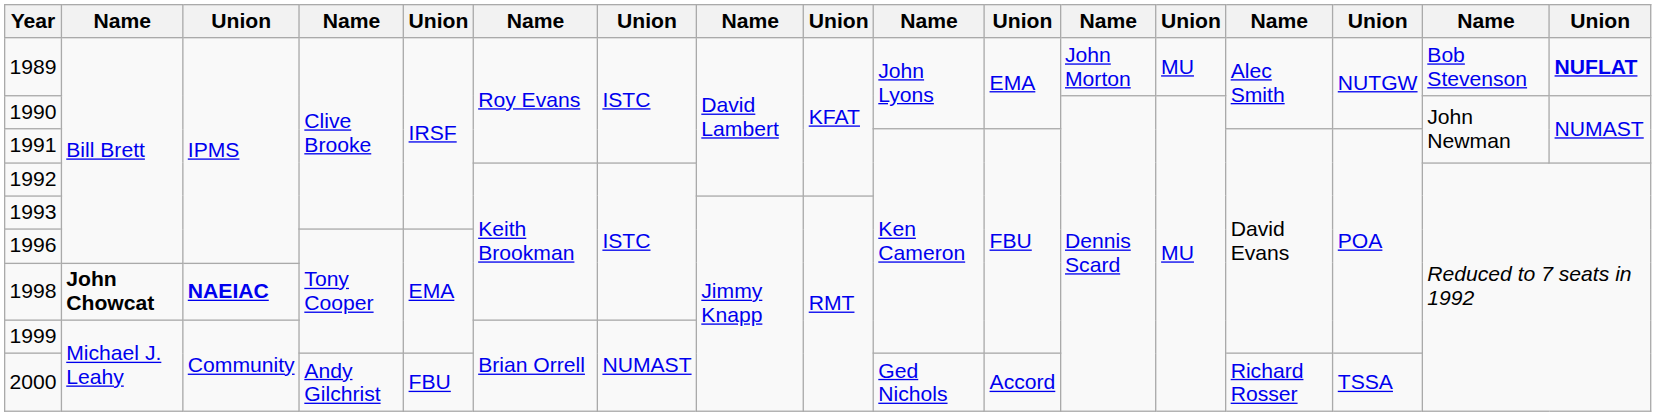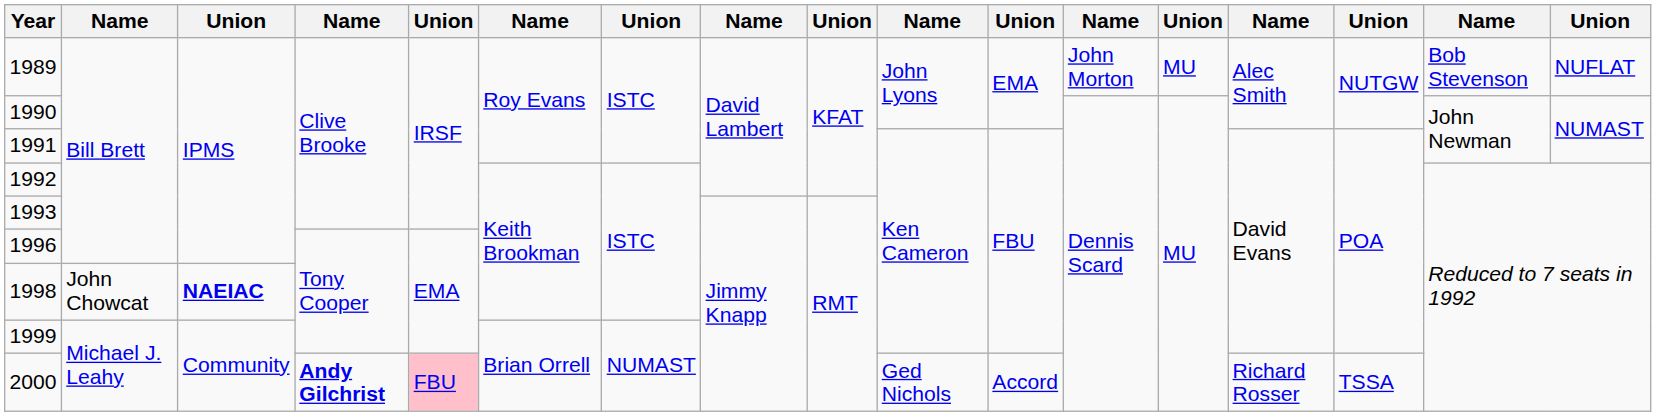(1596, 66) bold -> (1595, 66) normal
(110, 291) bold -> (107, 291) normal
(342, 382) normal -> (342, 382) bold
(430, 382) no background -> (435, 382) pink background
